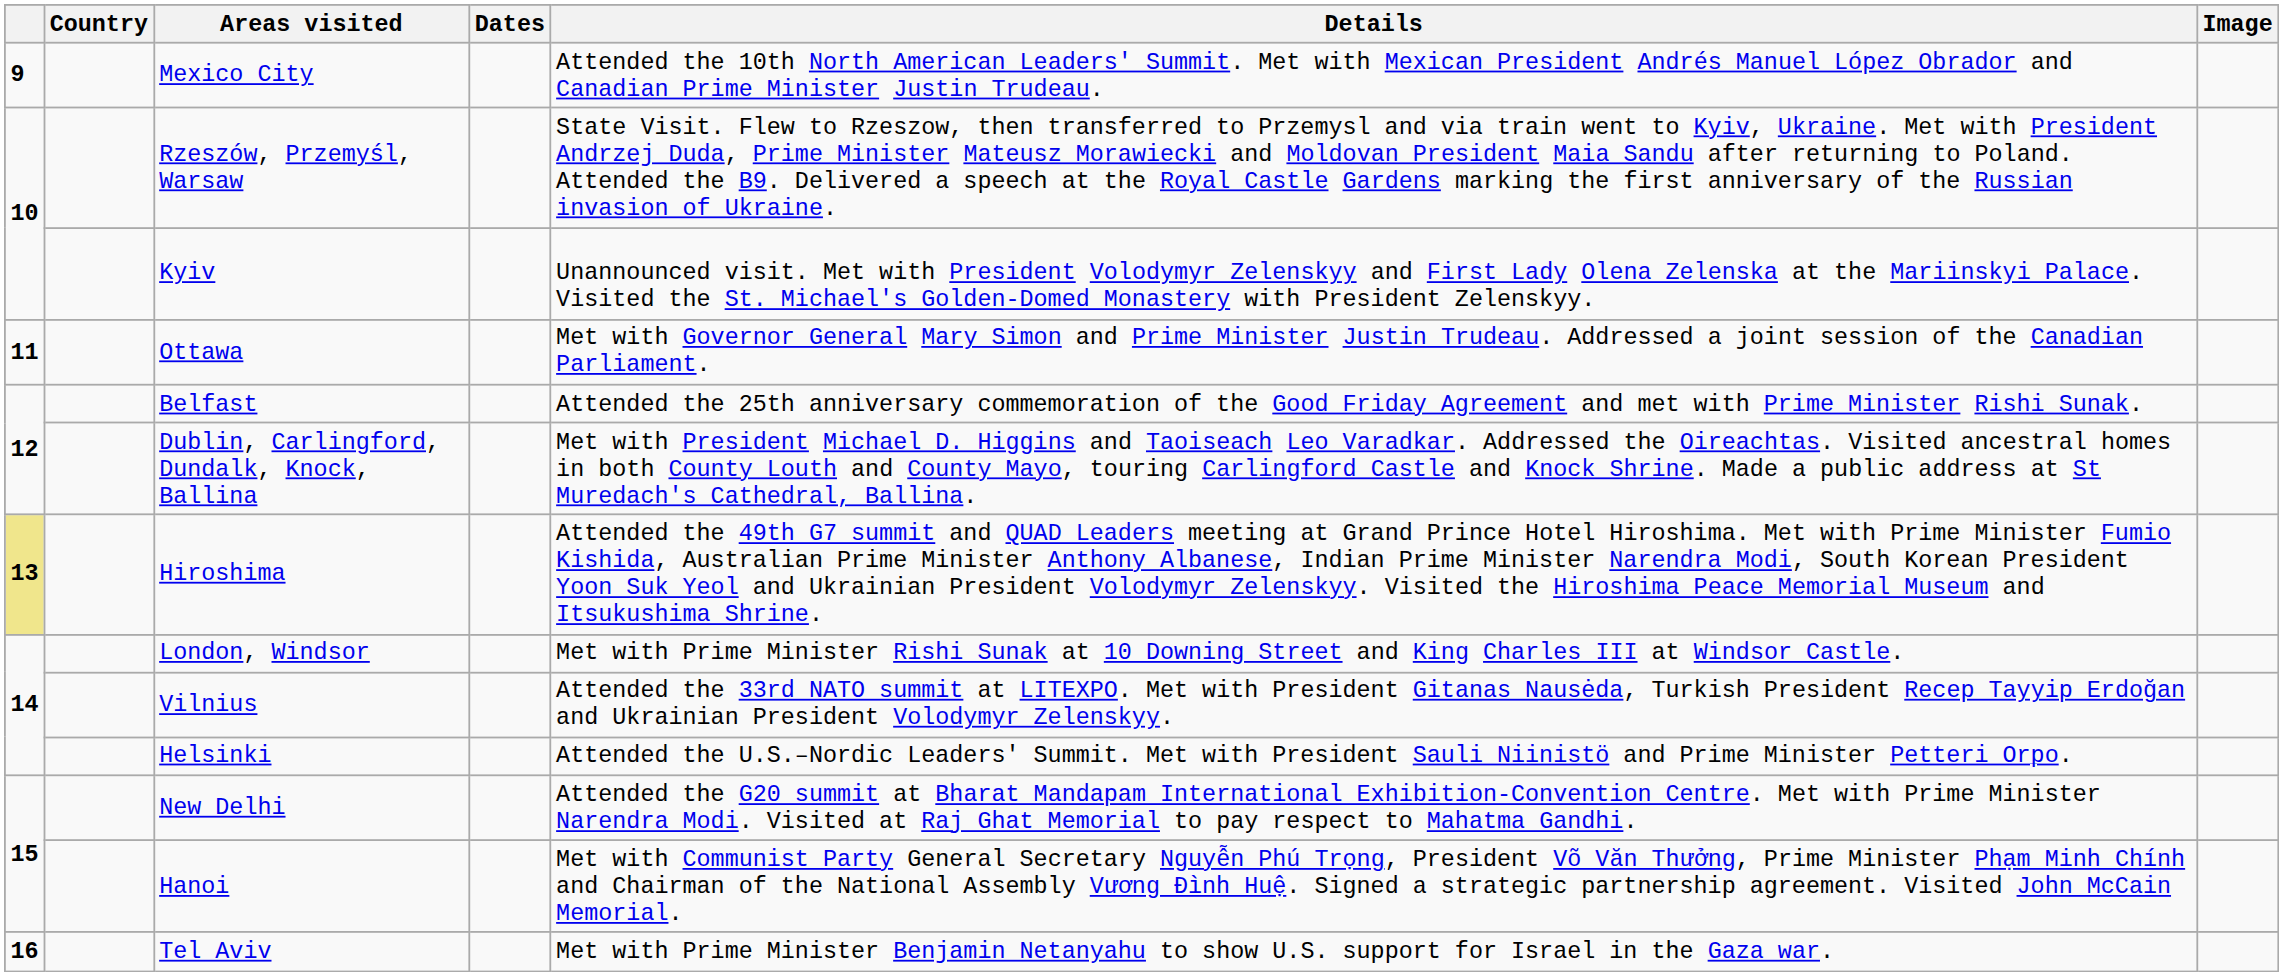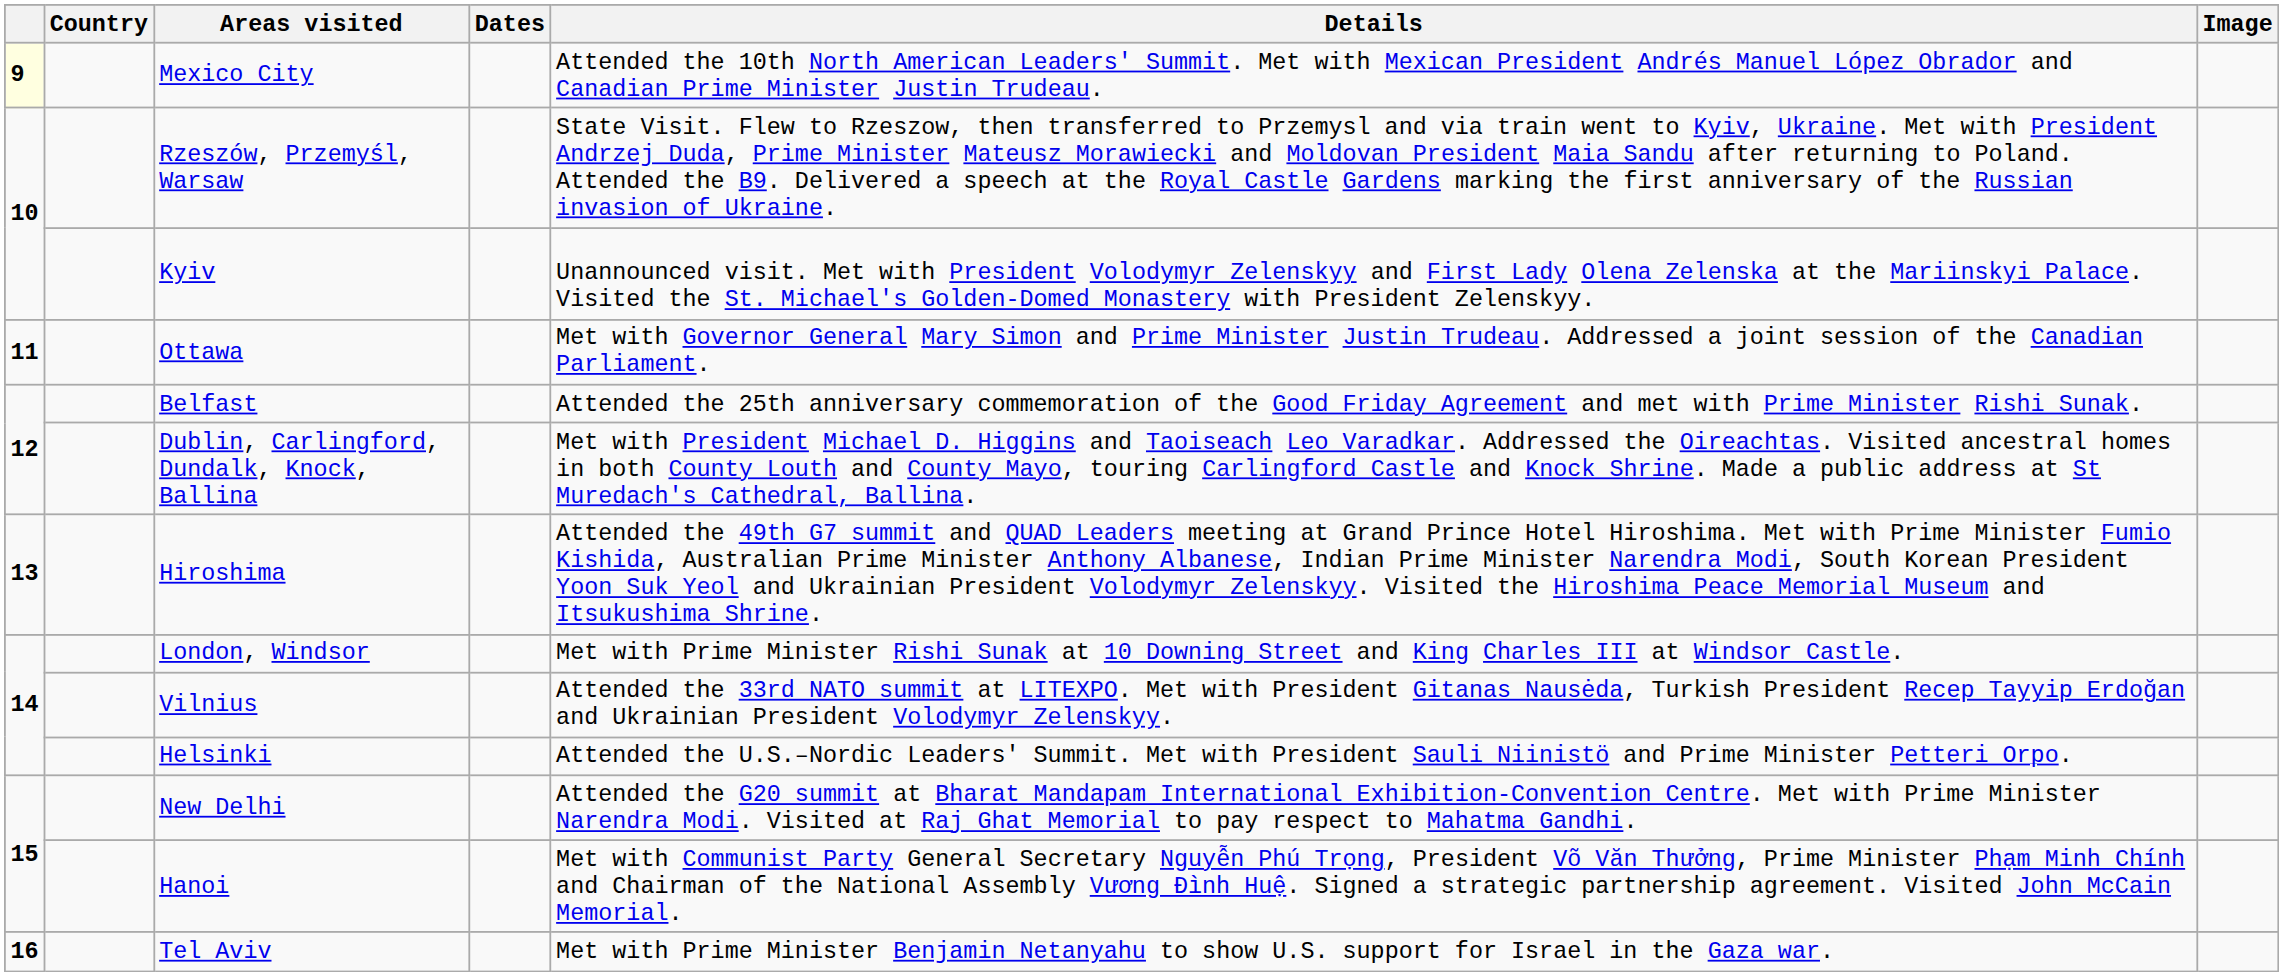(18, 76) no background -> (18, 76) lightyellow background
(25, 574) khaki background -> (25, 574) no background
